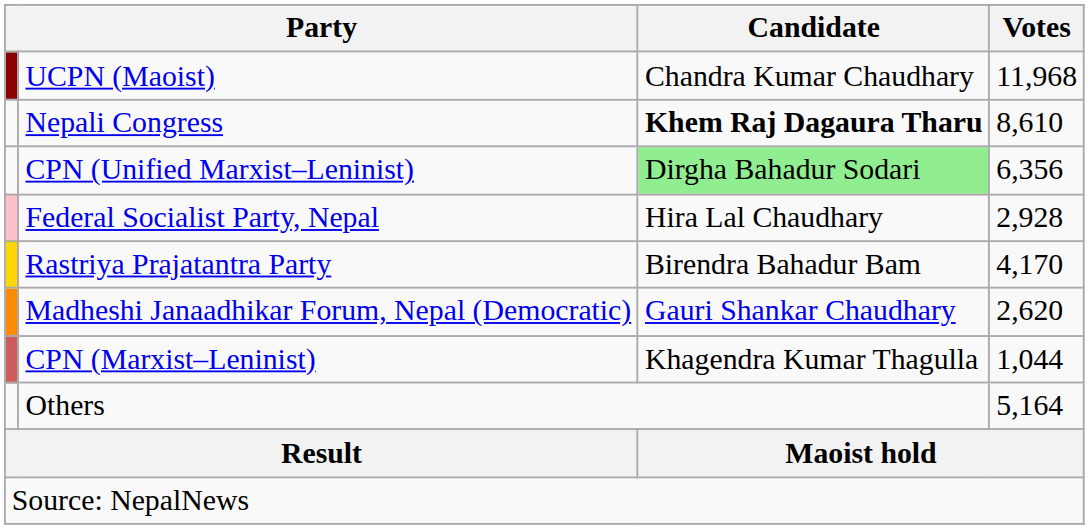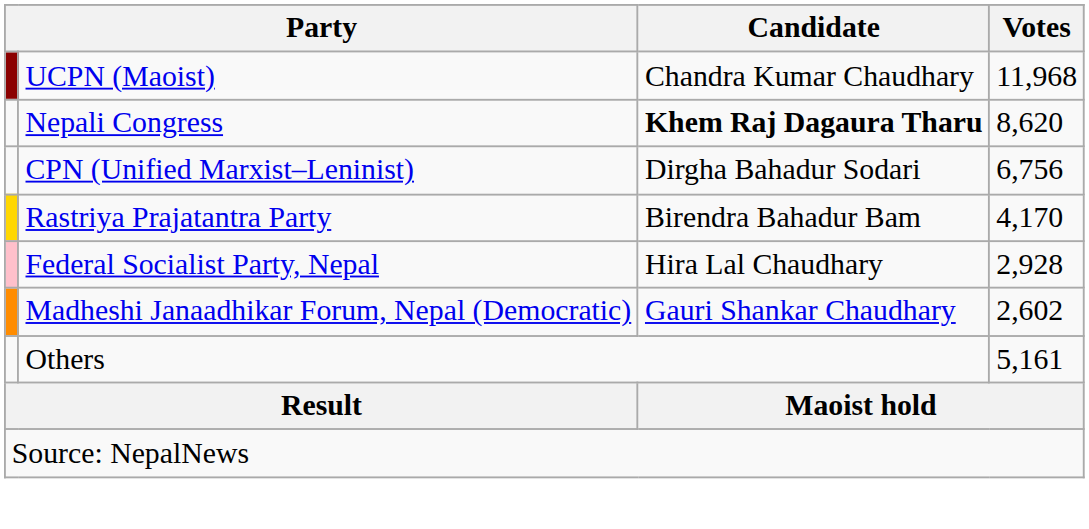(1030, 122) 8,610 -> (1030, 122) 8,620
(783, 169) lightgreen background -> (783, 169) no background
(1030, 169) 6,356 -> (1030, 169) 6,756
rows swapped: (178, 264) <-> (202, 216)
(1030, 311) 2,620 -> (1030, 311) 2,602
- row: (171, 358)
(1030, 405) 5,164 -> (1030, 358) 5,161
